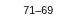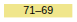(38, 10) no background -> (38, 10) khaki background
